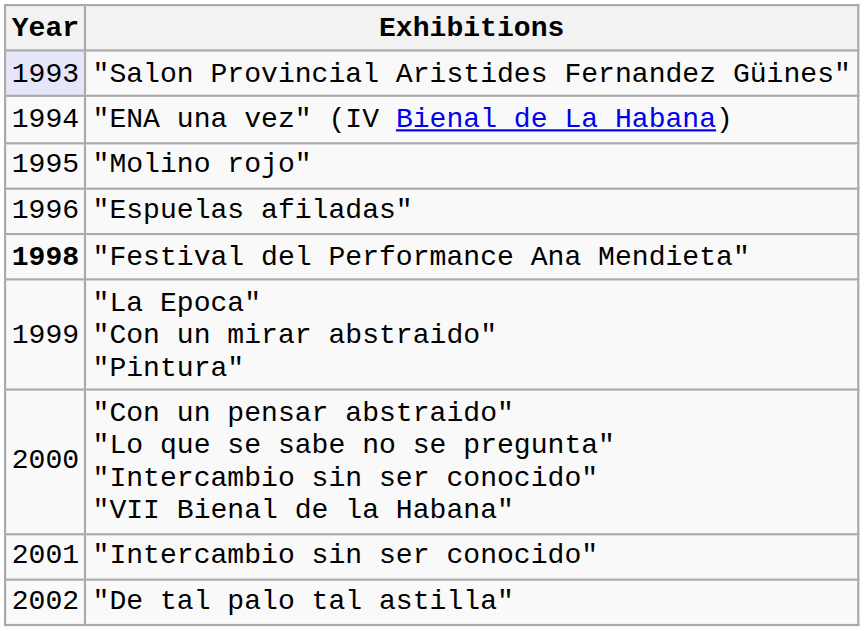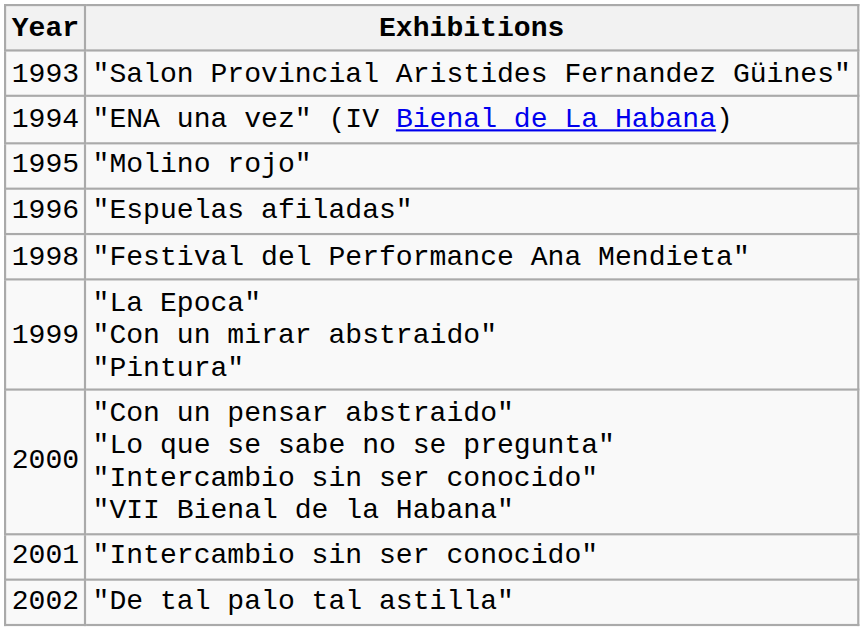(45, 74) lavender background -> (45, 74) no background
(45, 257) bold -> (45, 257) normal
